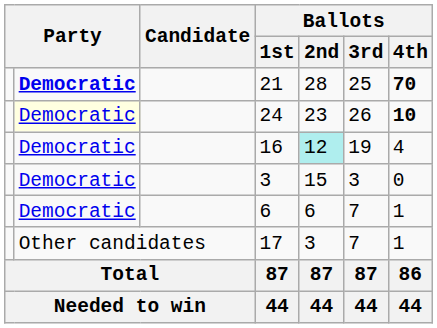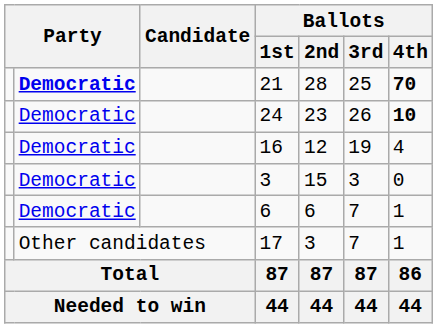(77, 116) lightyellow background -> (77, 116) no background
(316, 148) paleturquoise background -> (316, 148) no background
